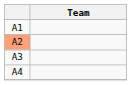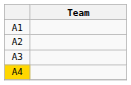(17, 42) lightsalmon background -> (17, 42) no background
(17, 72) no background -> (17, 72) gold background
